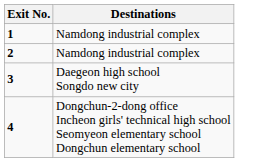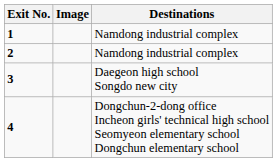+ column: (72, 14)
